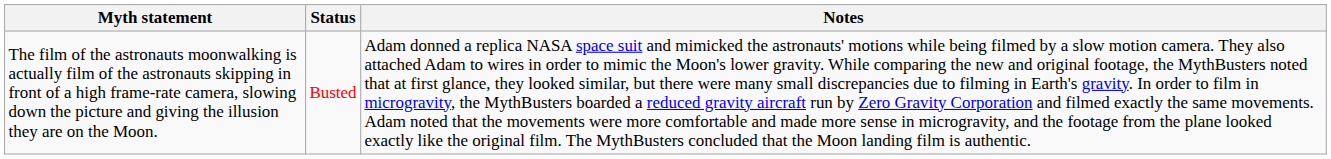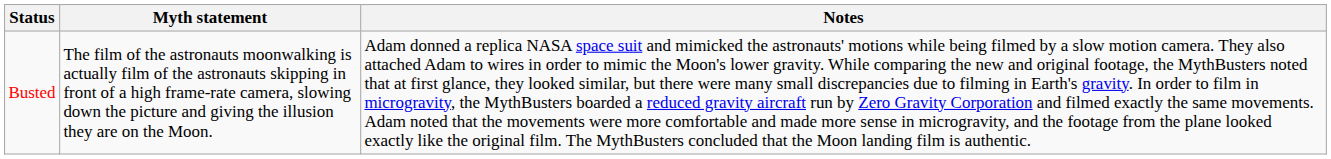columns swapped: (155, 17) <-> (333, 17)
